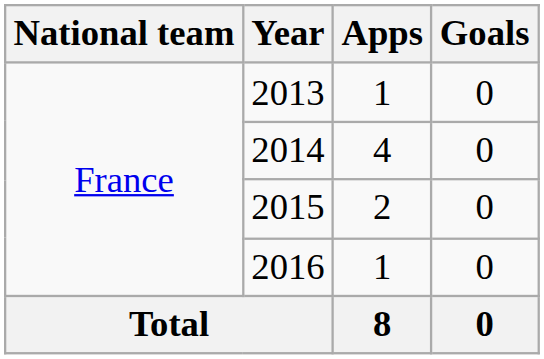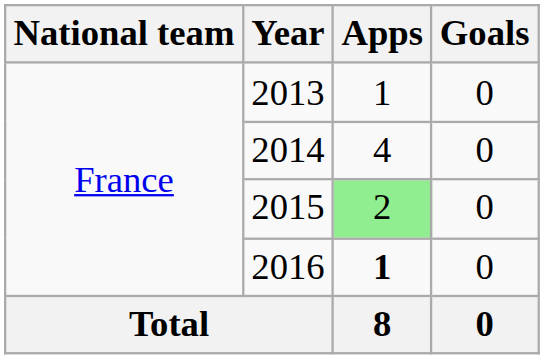(382, 207) no background -> (382, 207) lightgreen background
(382, 265) normal -> (382, 265) bold
